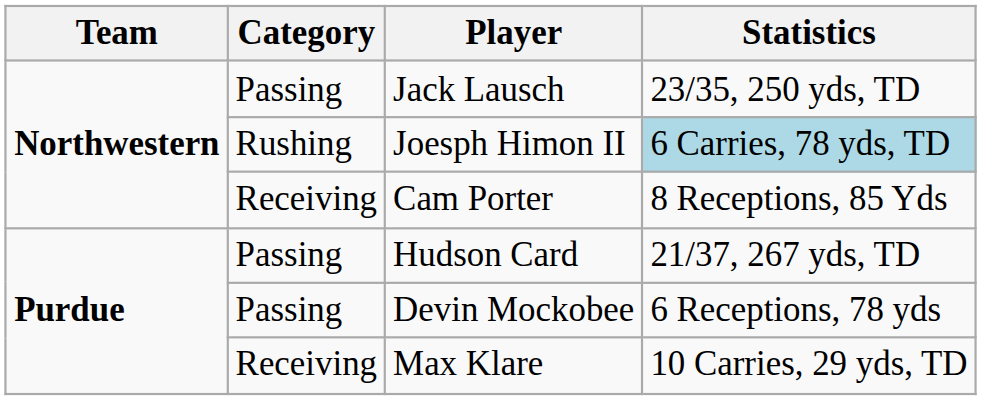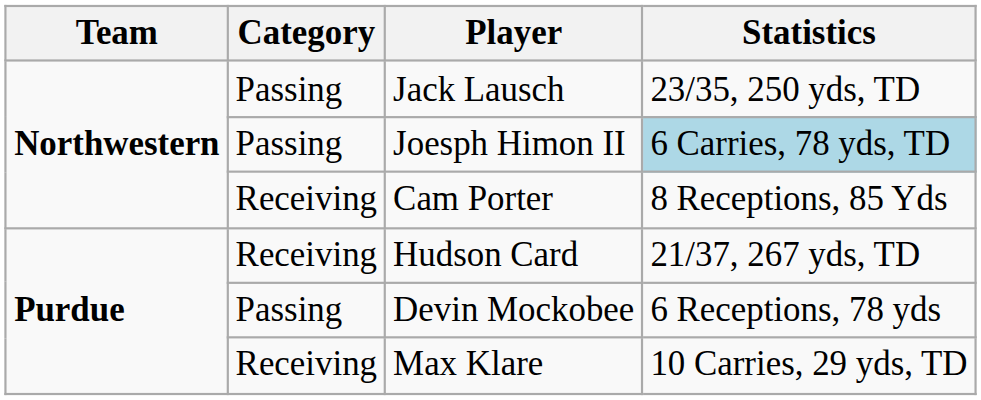(294, 143) Rushing -> (289, 143) Passing
(289, 254) Passing -> (306, 254) Receiving
